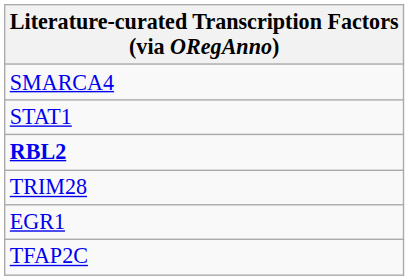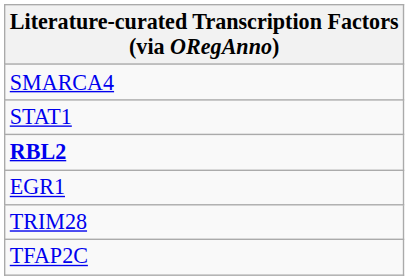(48, 186) TRIM28 -> (37, 186) EGR1
(37, 221) EGR1 -> (48, 221) TRIM28
